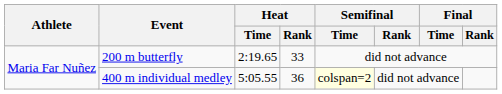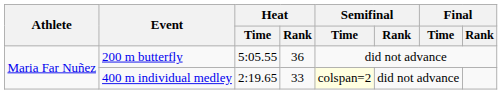(258, 57) 2:19.65 -> (258, 57) 5:05.55
(297, 57) 33 -> (297, 57) 36
(258, 78) 5:05.55 -> (258, 78) 2:19.65
(297, 78) 36 -> (297, 78) 33
